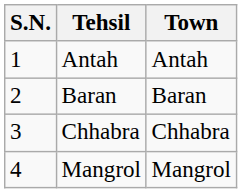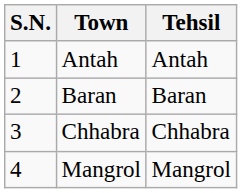columns swapped: (191, 22) <-> (101, 22)
